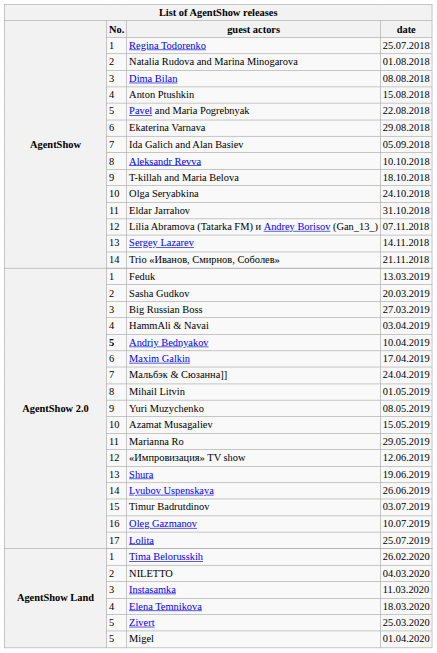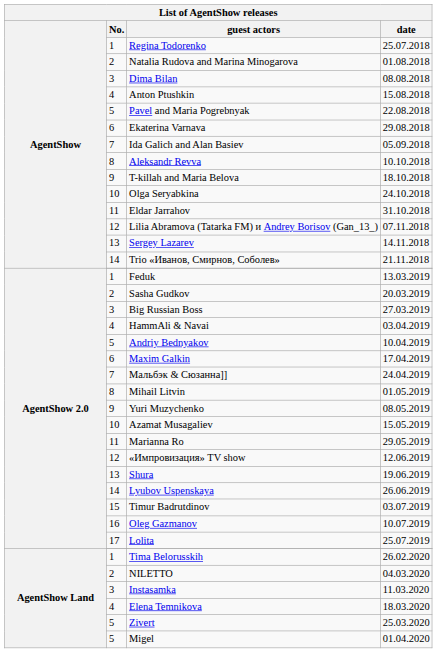(112, 342) bold -> (112, 342) normal
